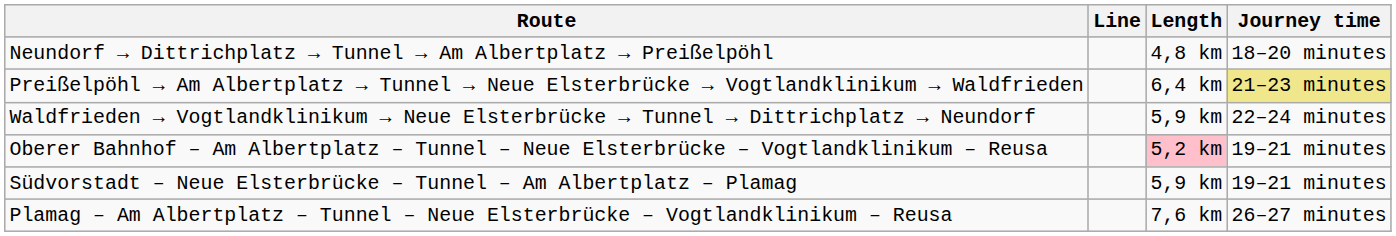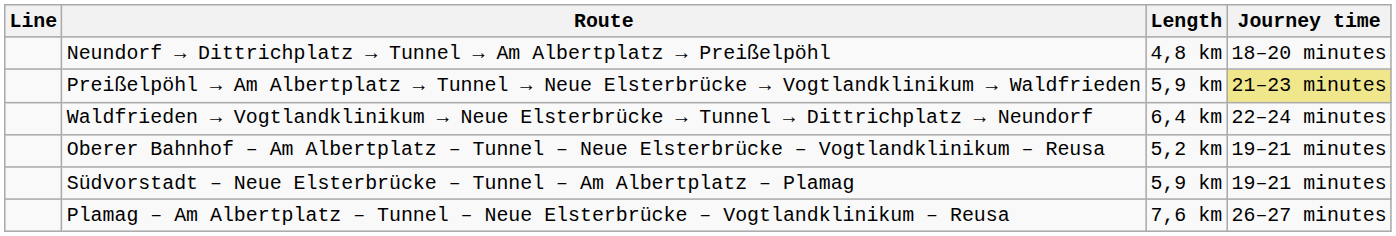columns swapped: (1117, 21) <-> (547, 21)
(1186, 86) 6,4 km -> (1186, 86) 5,9 km
(1186, 118) 5,9 km -> (1186, 118) 6,4 km
(1186, 151) pink background -> (1186, 151) no background
